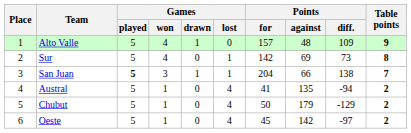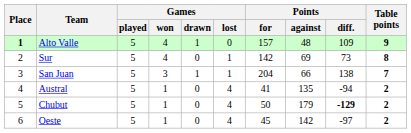(20, 43) normal -> (20, 43) bold
(133, 74) bold -> (133, 74) normal
(346, 105) normal -> (346, 105) bold
